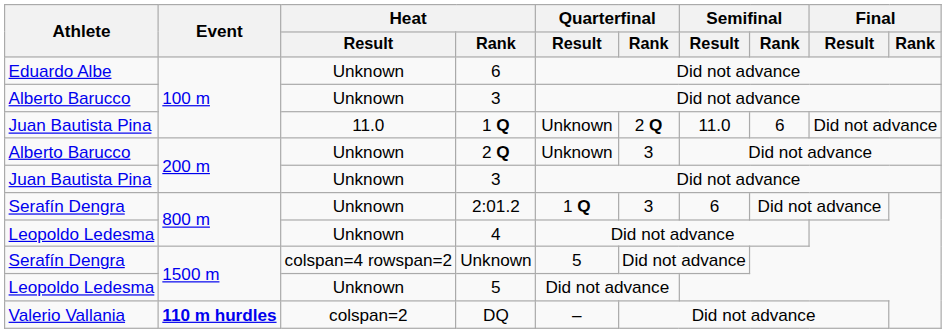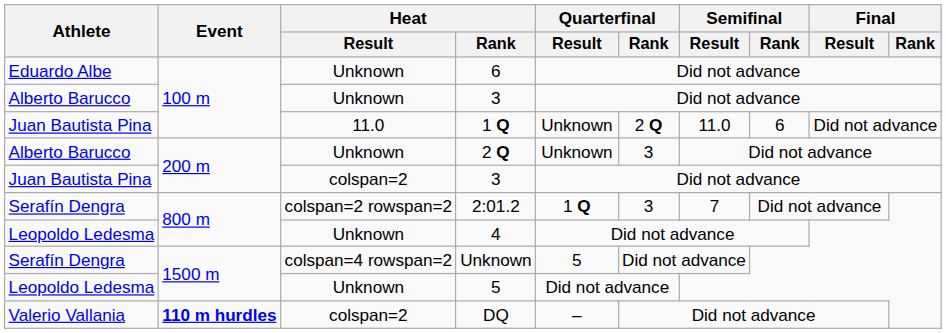(368, 179) Unknown -> (368, 179) colspan=2
(368, 207) Unknown -> (368, 207) colspan=2 rowspan=2
(714, 207) 6 -> (714, 207) 7
